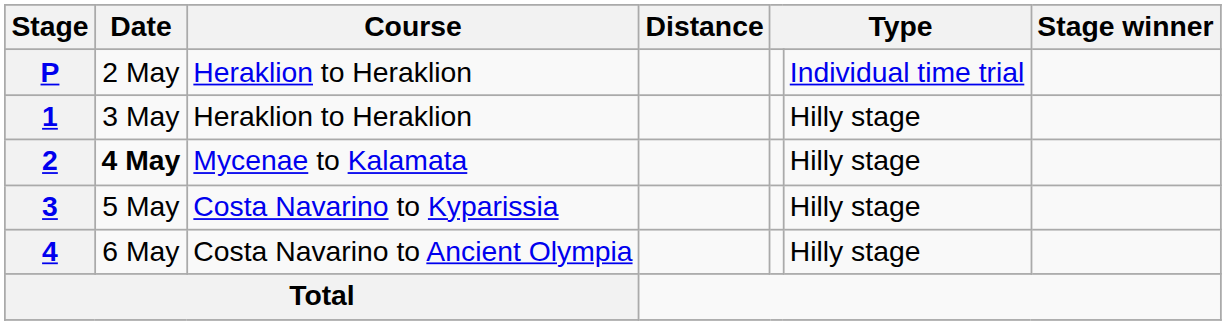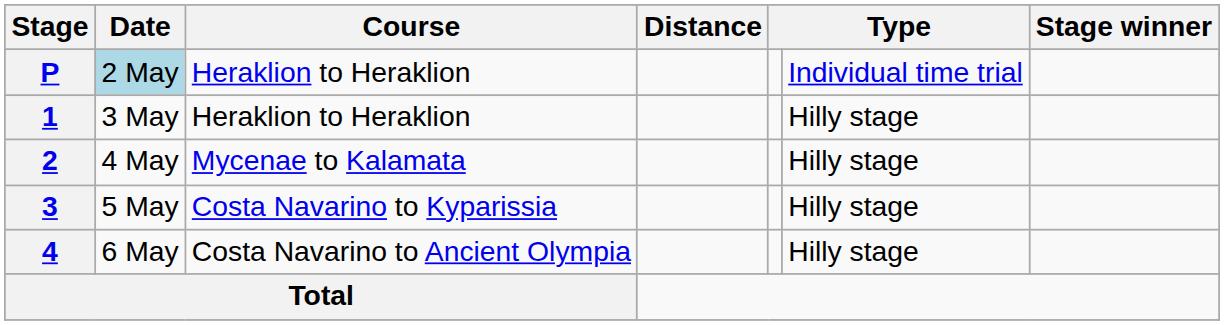(141, 71) no background -> (140, 71) lightblue background
(141, 161) bold -> (140, 161) normal
